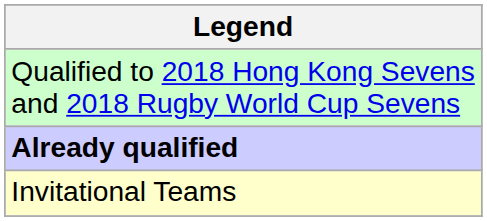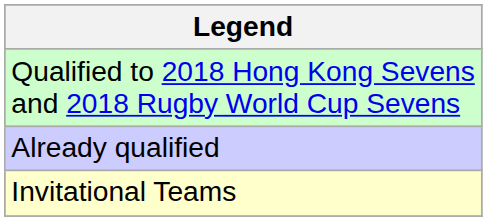(125, 147) bold -> (115, 147) normal
